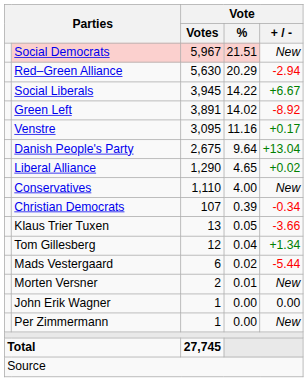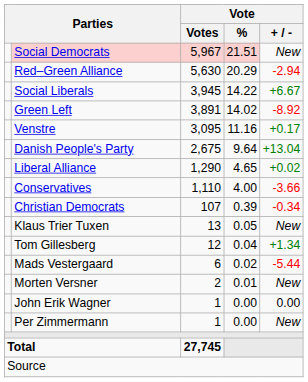(288, 187) New -> (286, 187) -3.66
(286, 226) -3.66 -> (288, 226) New
